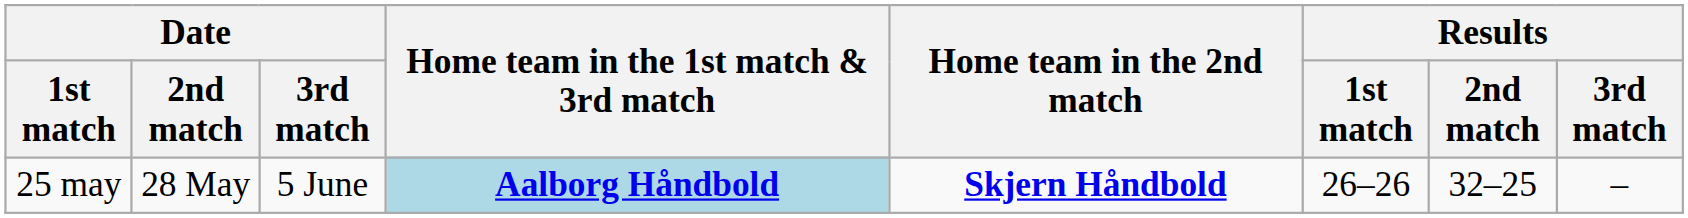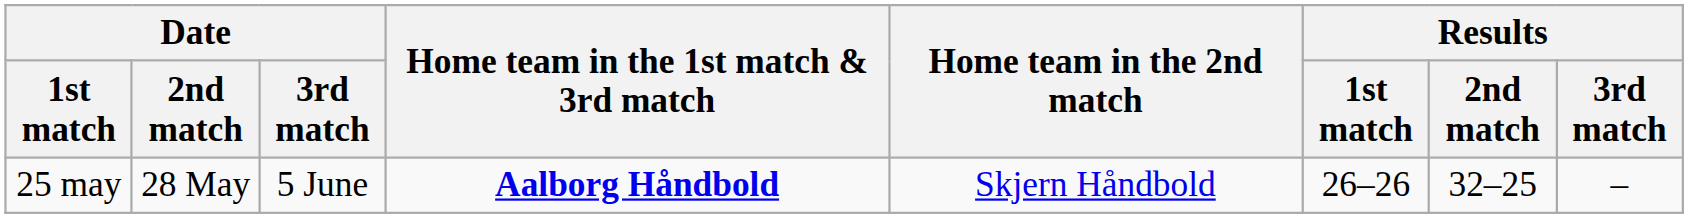(637, 184) lightblue background -> (637, 184) no background
(1095, 184) bold -> (1095, 184) normal
